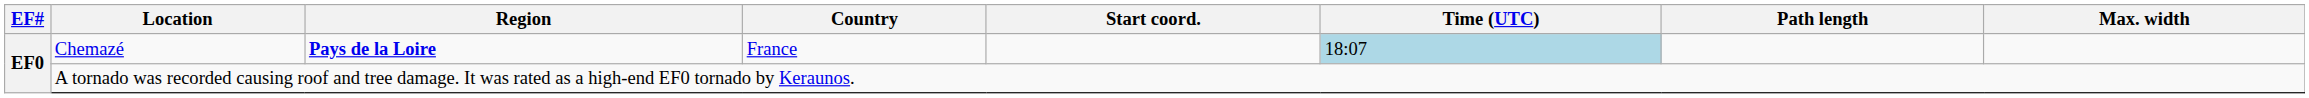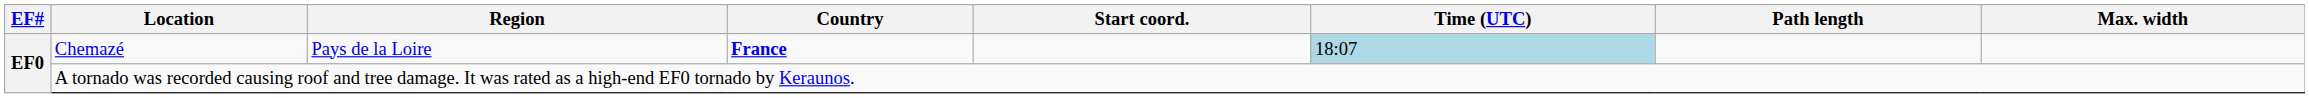(372, 48) bold -> (372, 48) normal
(772, 48) normal -> (759, 48) bold
